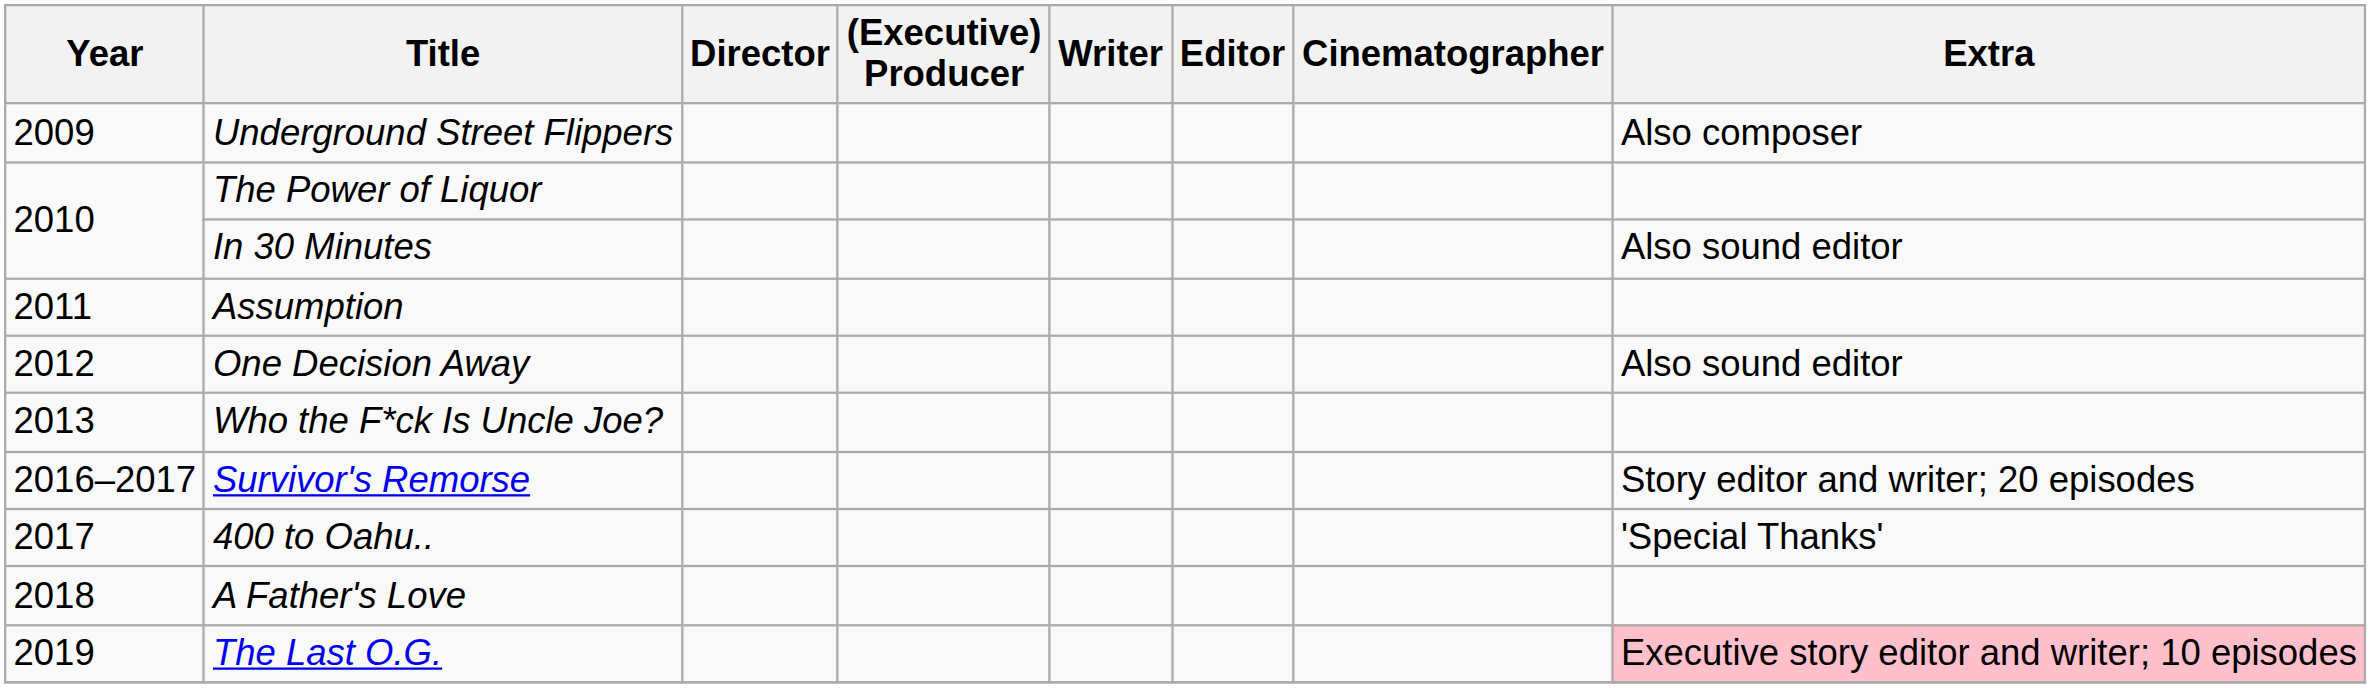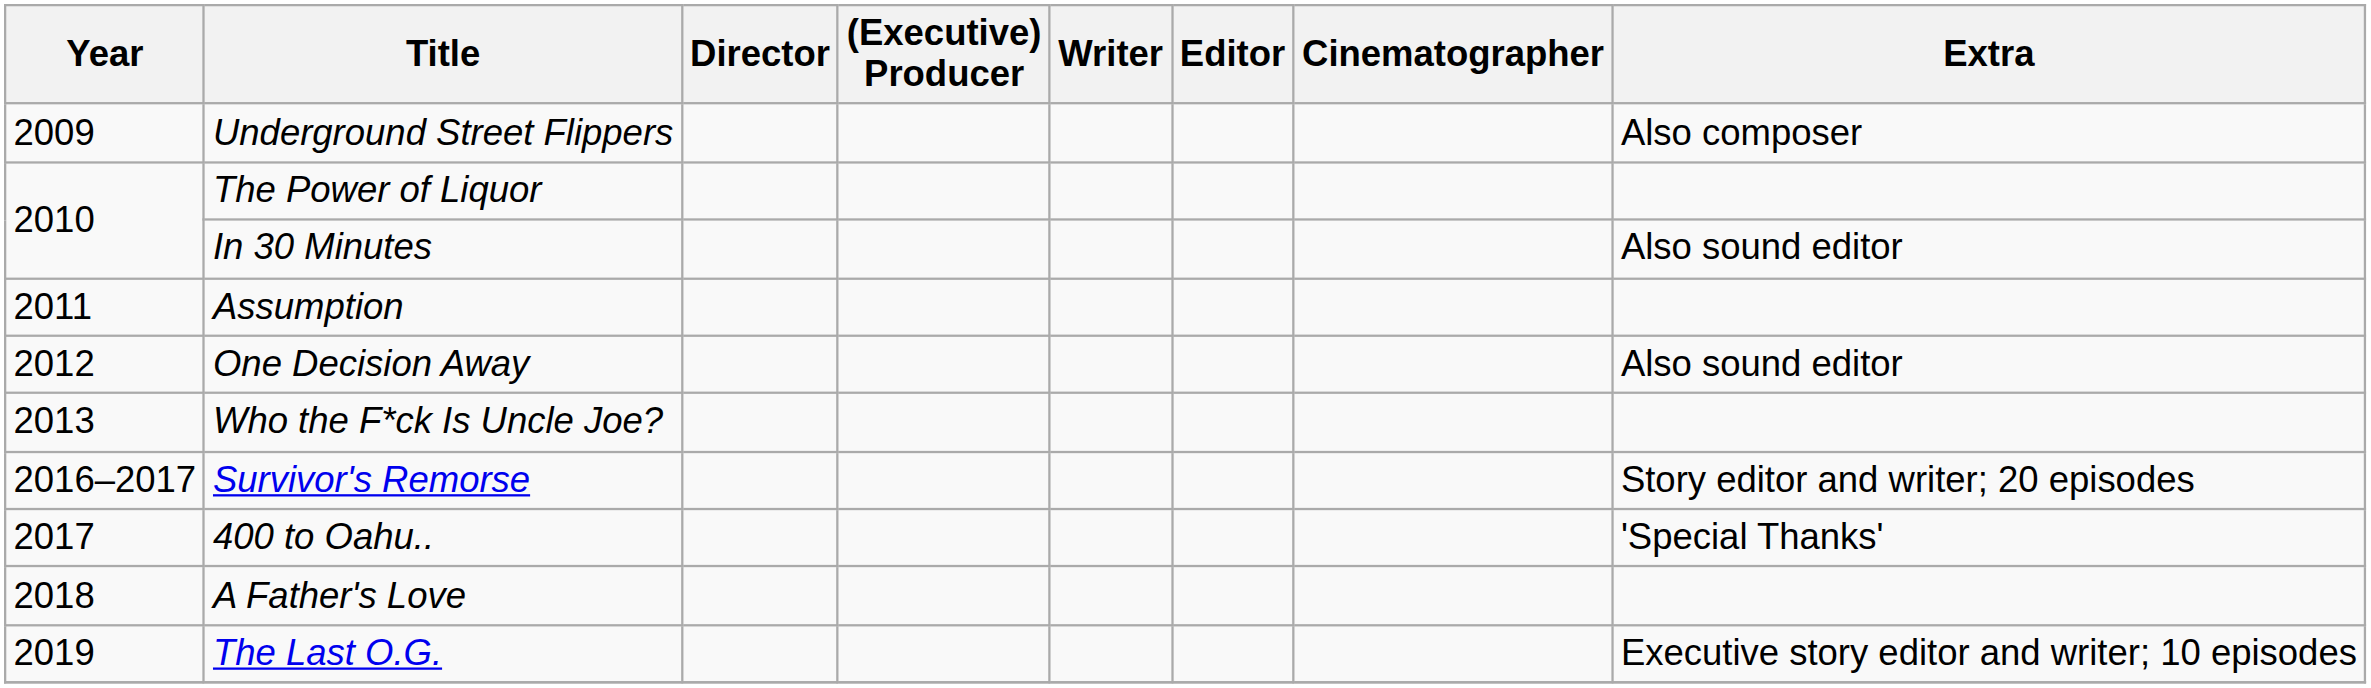(1989, 653) pink background -> (1989, 653) no background
